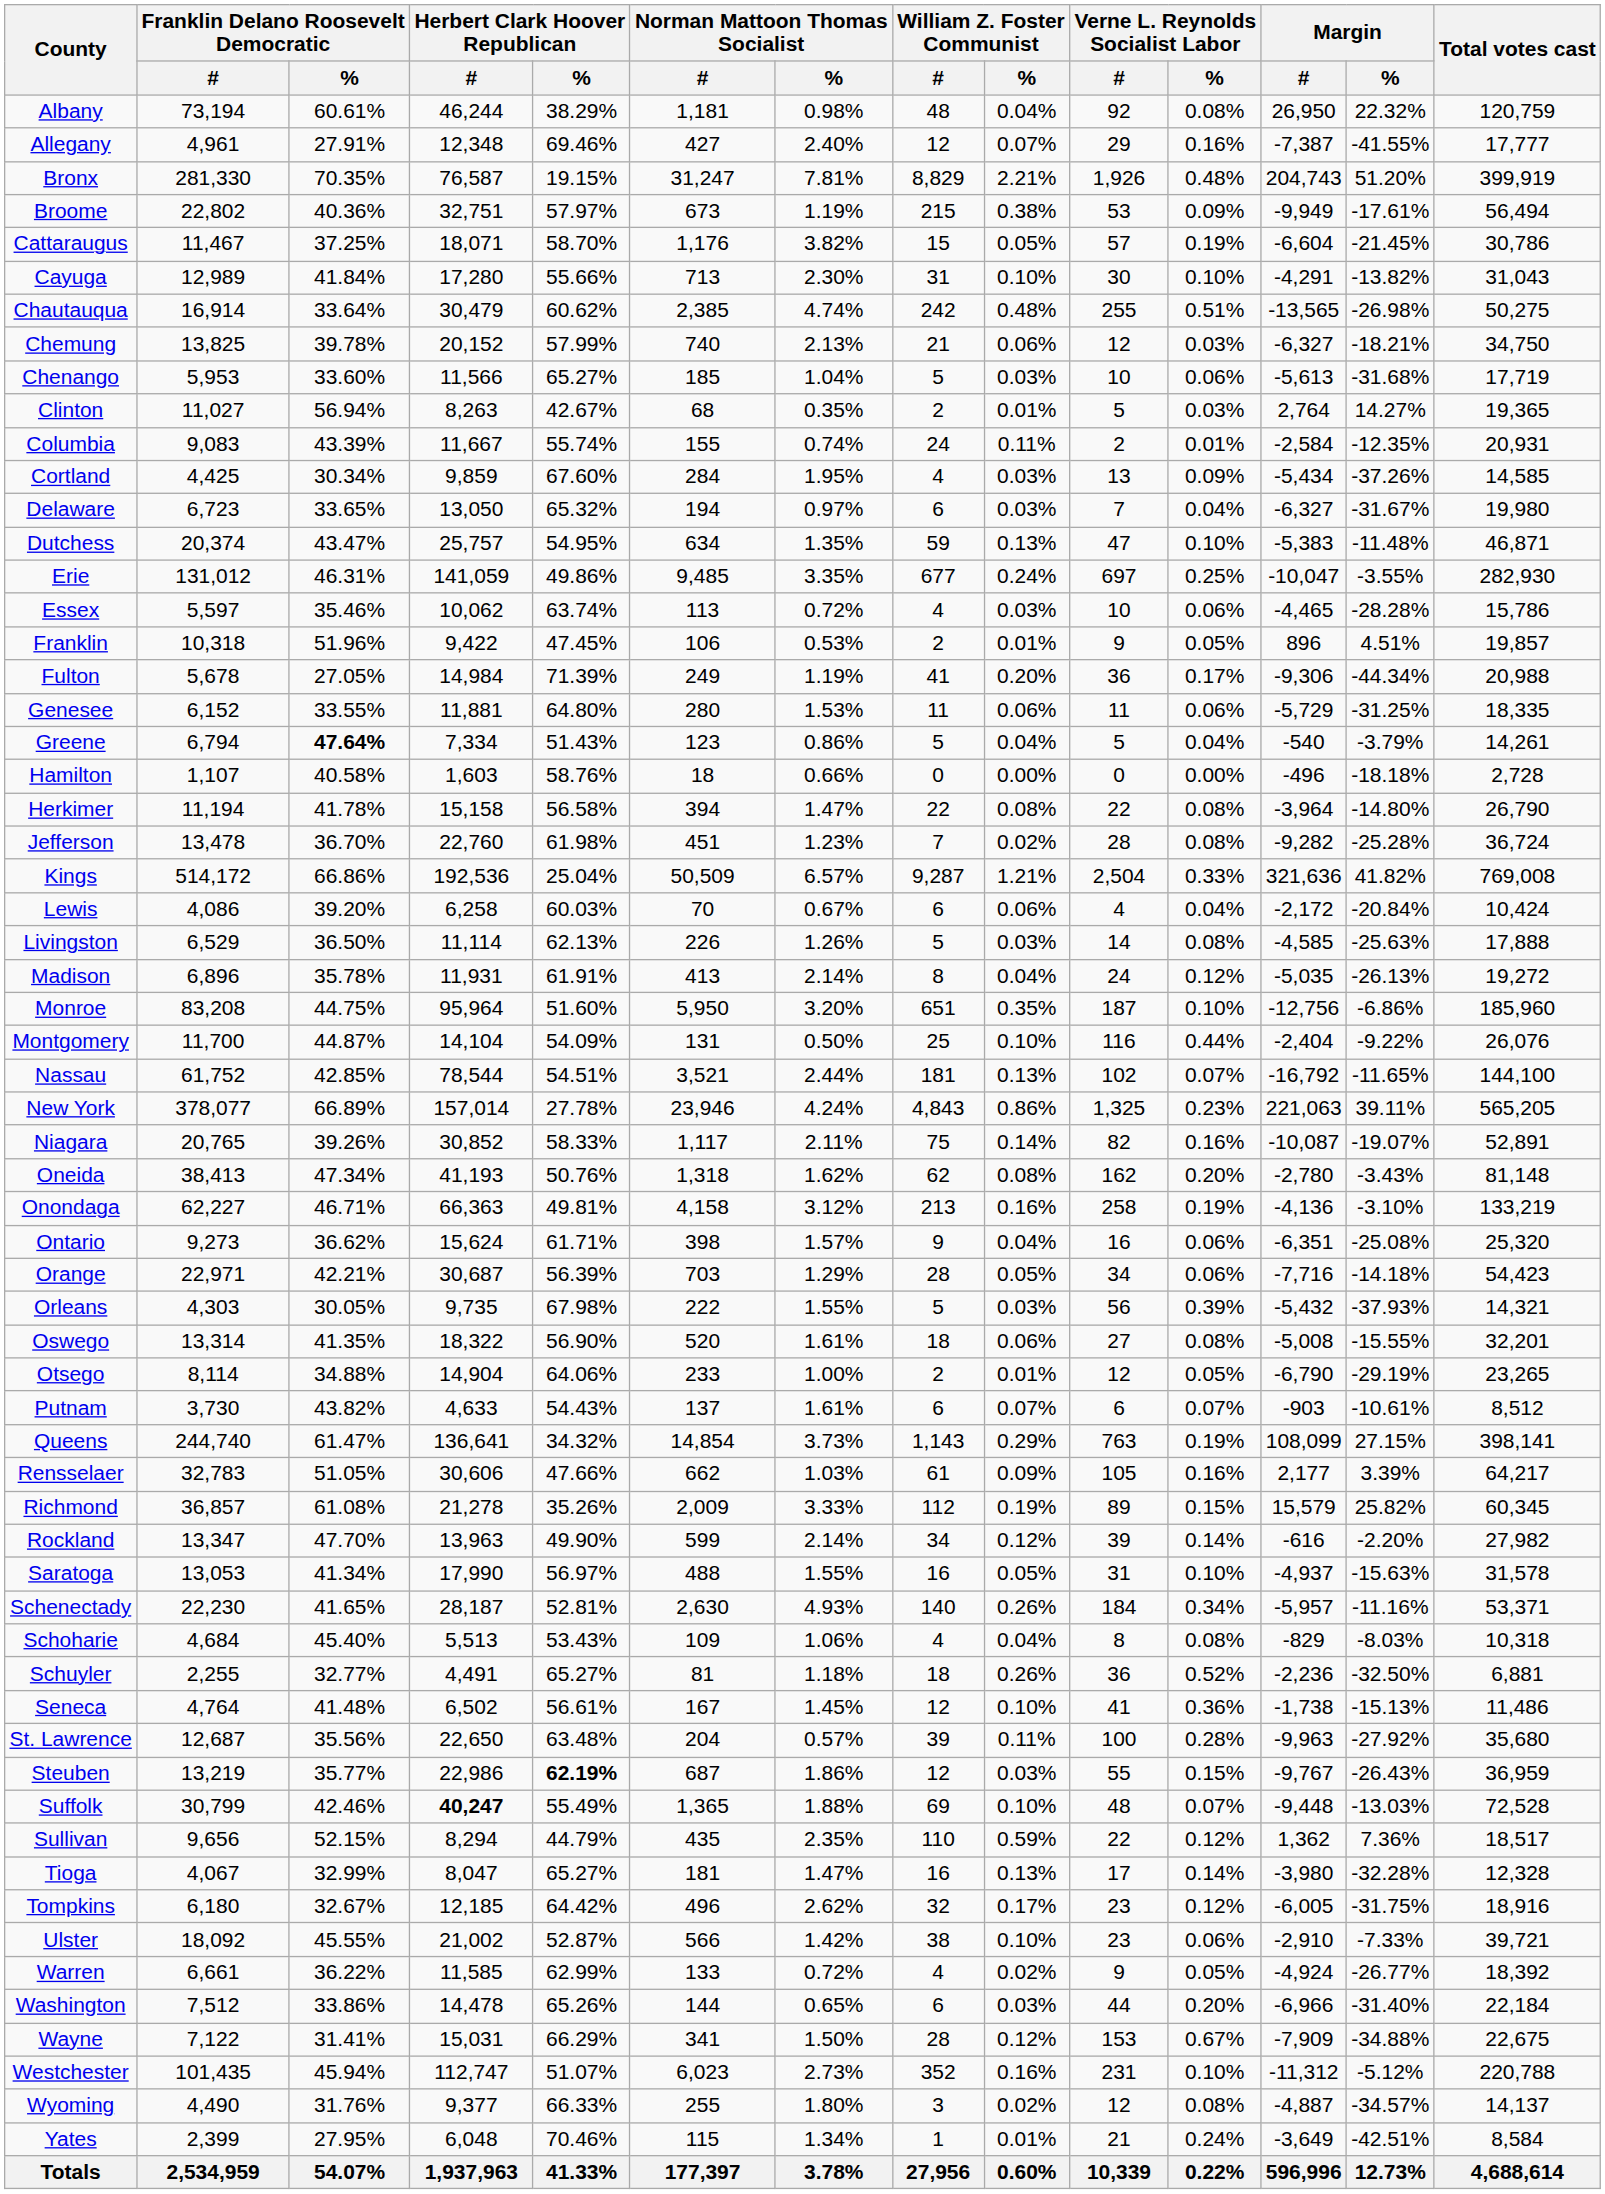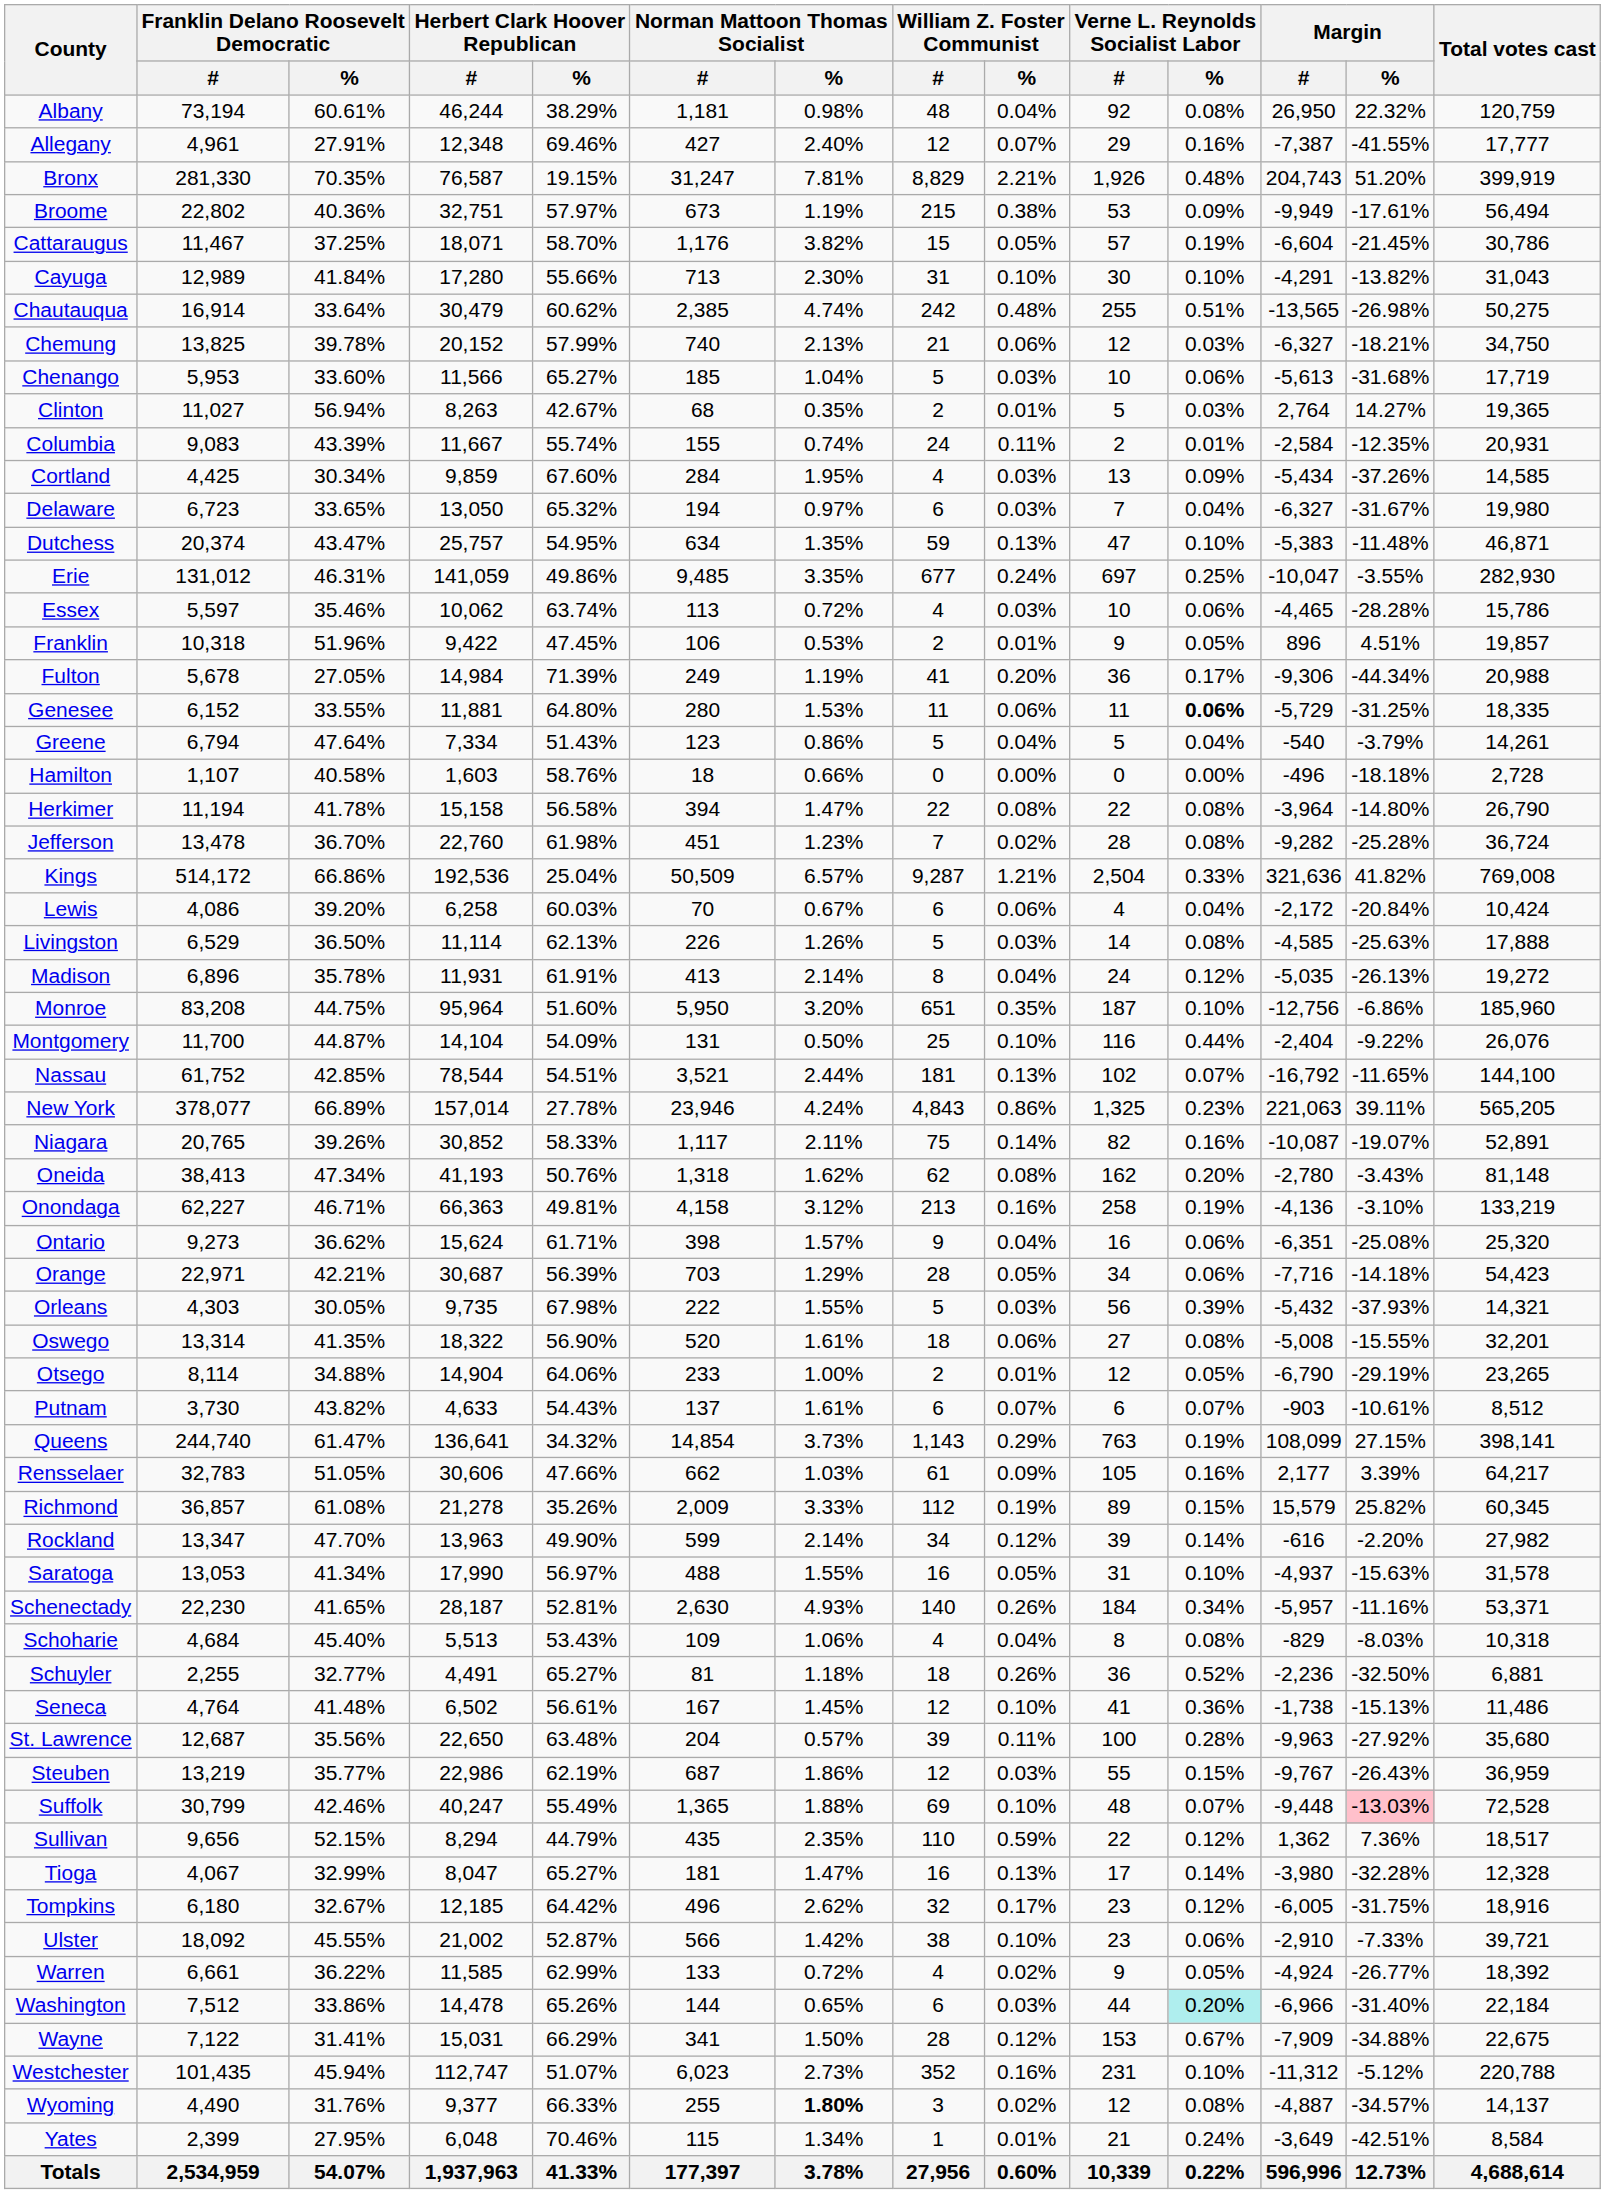(1215, 709) normal -> (1215, 709) bold
(350, 742) bold -> (350, 742) normal
(582, 1773) bold -> (582, 1773) normal
(471, 1806) bold -> (471, 1806) normal
(1390, 1806) no background -> (1390, 1806) pink background
(1215, 2005) no background -> (1215, 2005) paleturquoise background
(834, 2105) normal -> (834, 2105) bold
